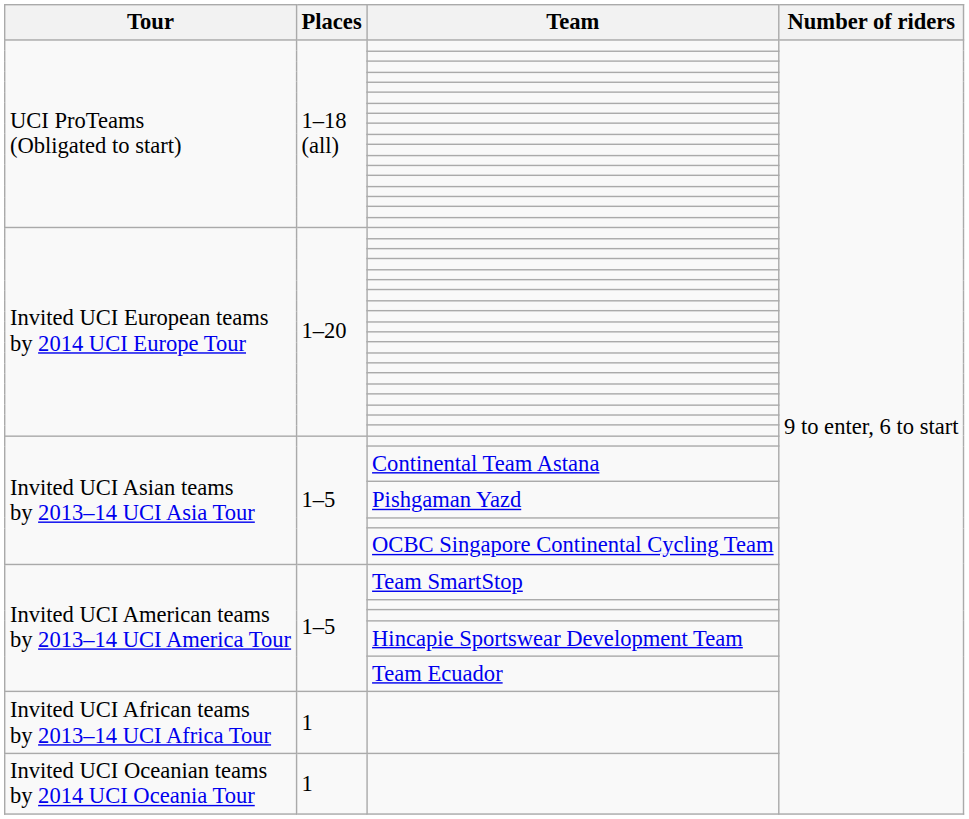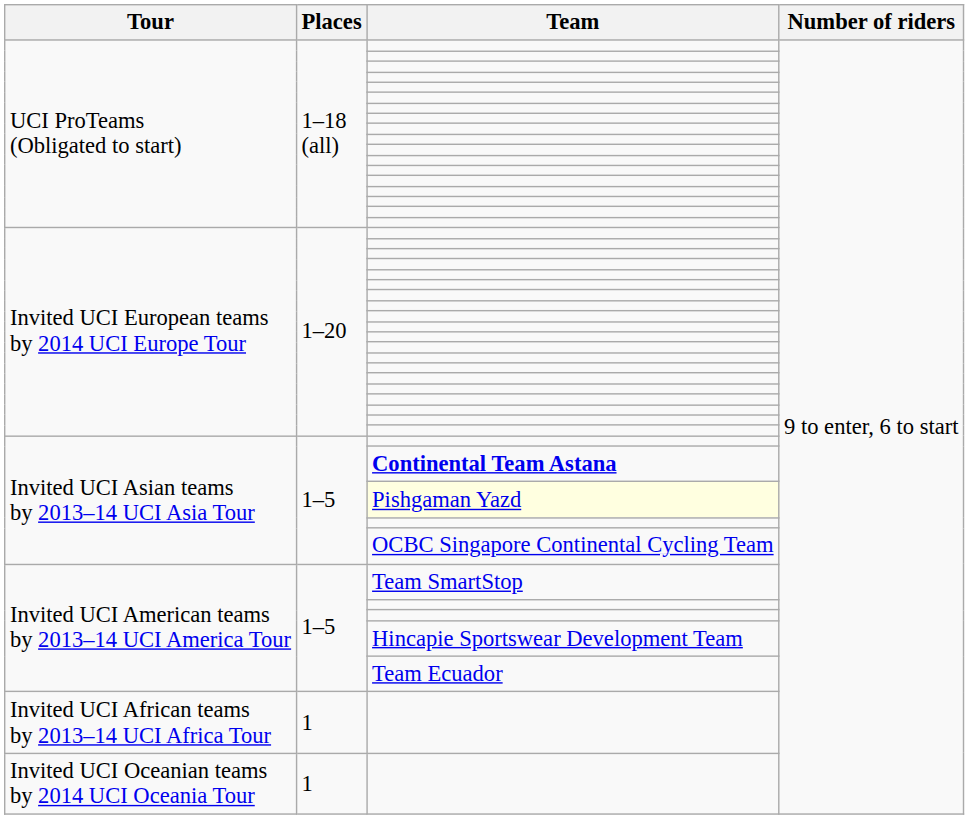(486, 463) normal -> (494, 463) bold
(447, 499) no background -> (447, 499) lightyellow background
